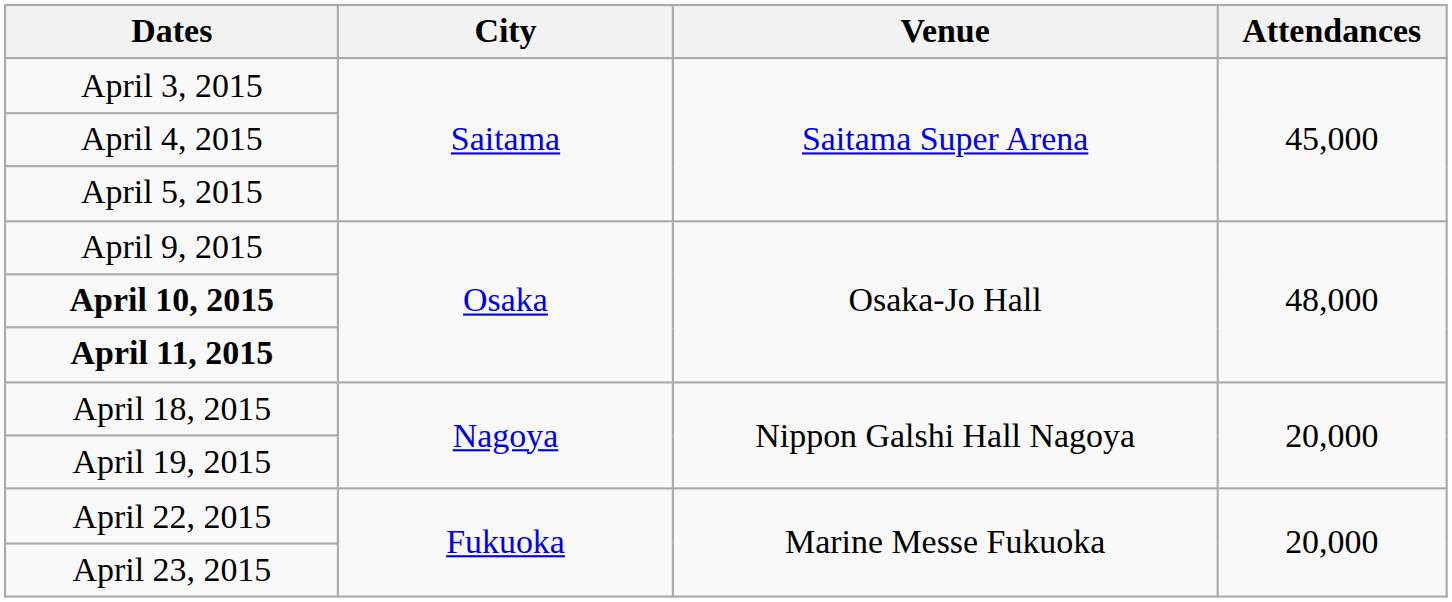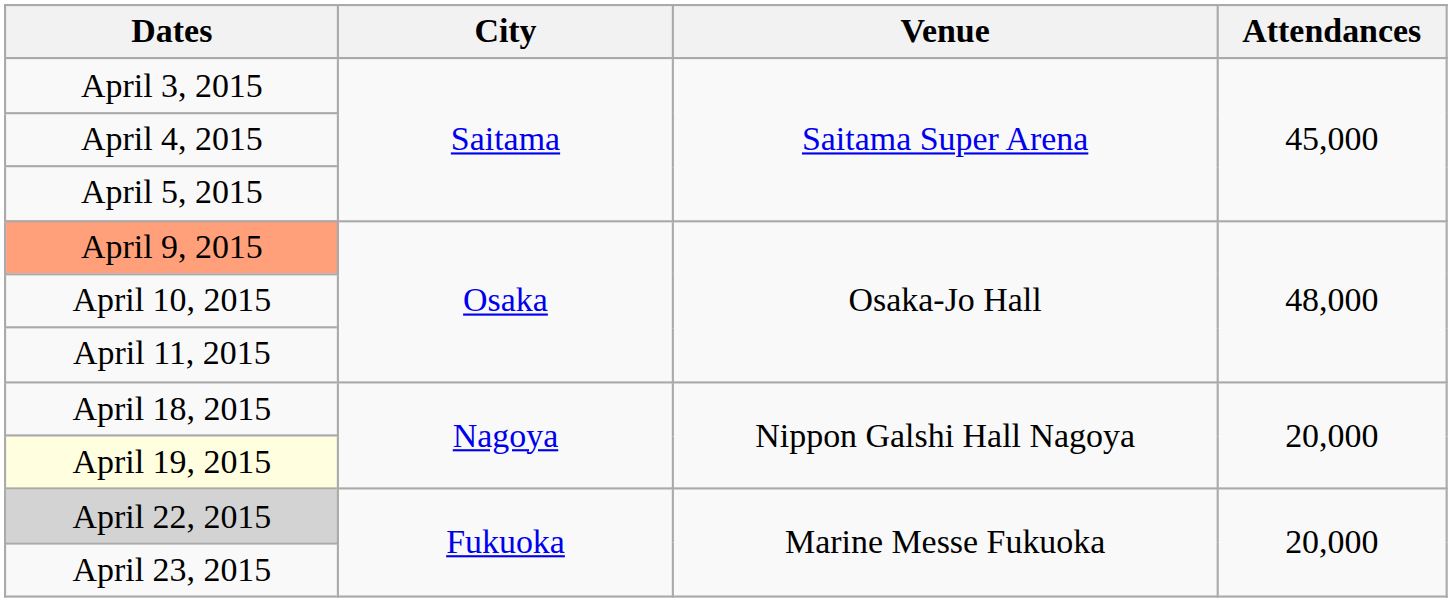(172, 246) no background -> (172, 246) lightsalmon background
(172, 300) bold -> (172, 300) normal
(172, 354) bold -> (172, 354) normal
(172, 461) no background -> (172, 461) lightyellow background
(172, 515) no background -> (172, 515) lightgrey background
